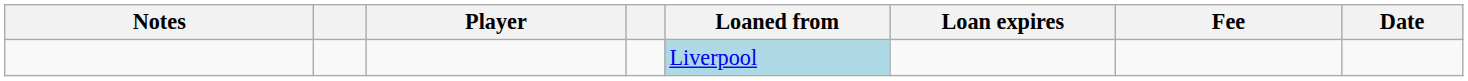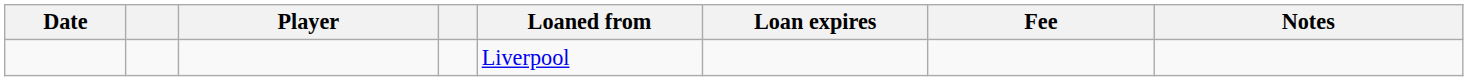columns swapped: (1402, 22) <-> (159, 22)
(713, 57) lightblue background -> (526, 57) no background
